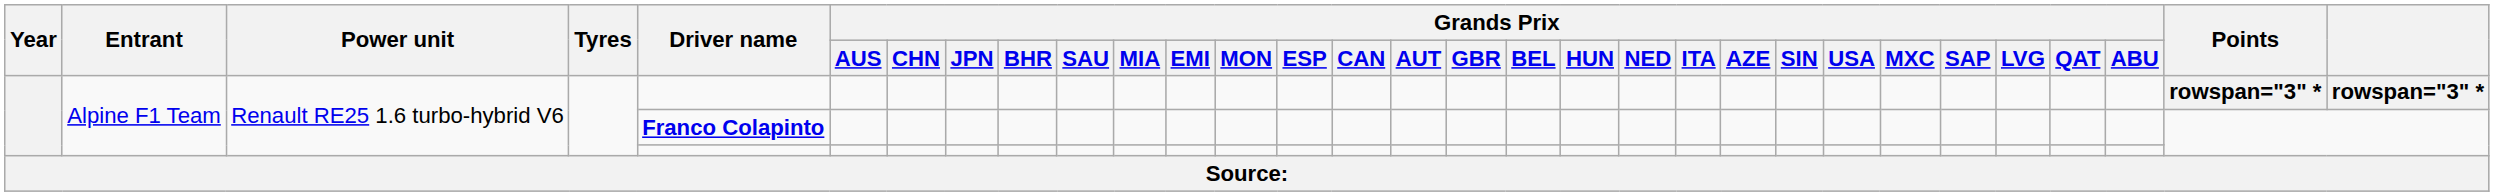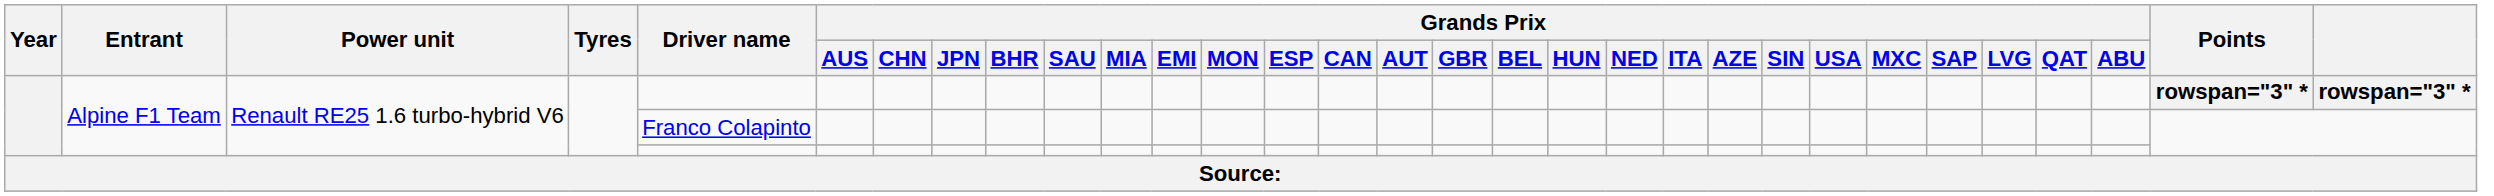(733, 128) bold -> (727, 128) normal
